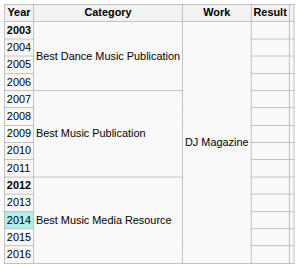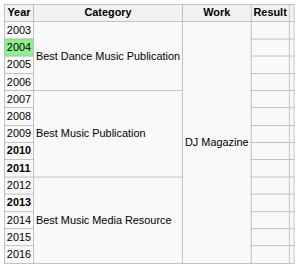(19, 30) bold -> (19, 30) normal
(19, 47) no background -> (19, 47) lightgreen background
(19, 151) normal -> (19, 151) bold
(19, 168) normal -> (19, 168) bold
(19, 185) bold -> (19, 185) normal
(19, 202) normal -> (19, 202) bold
(19, 220) paleturquoise background -> (19, 220) no background
